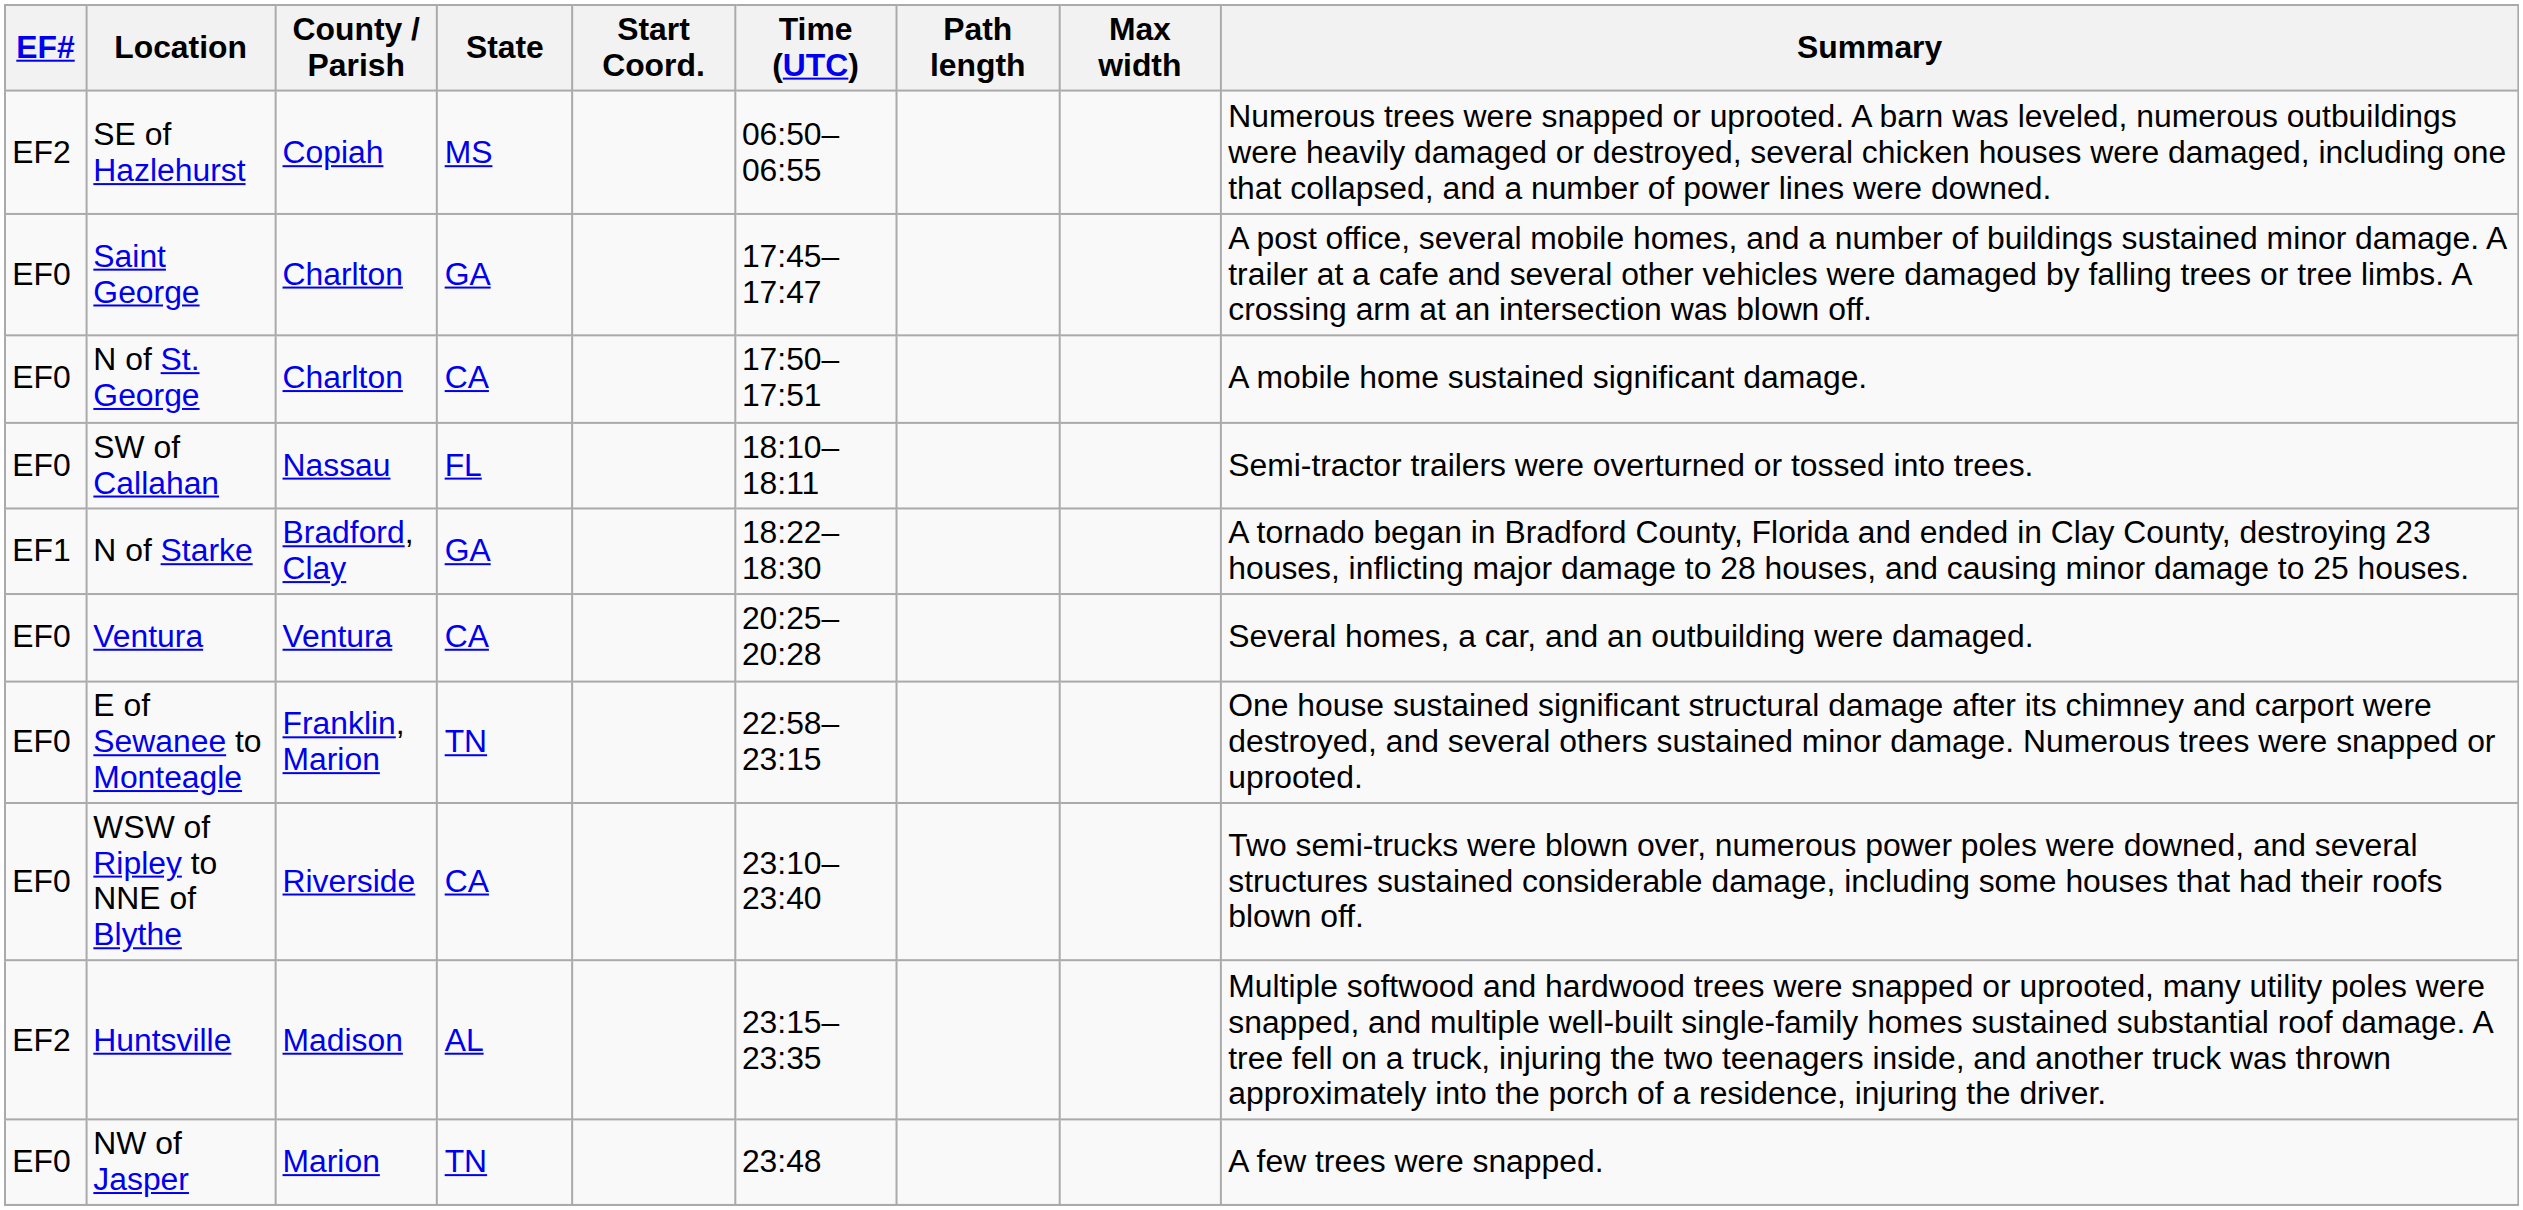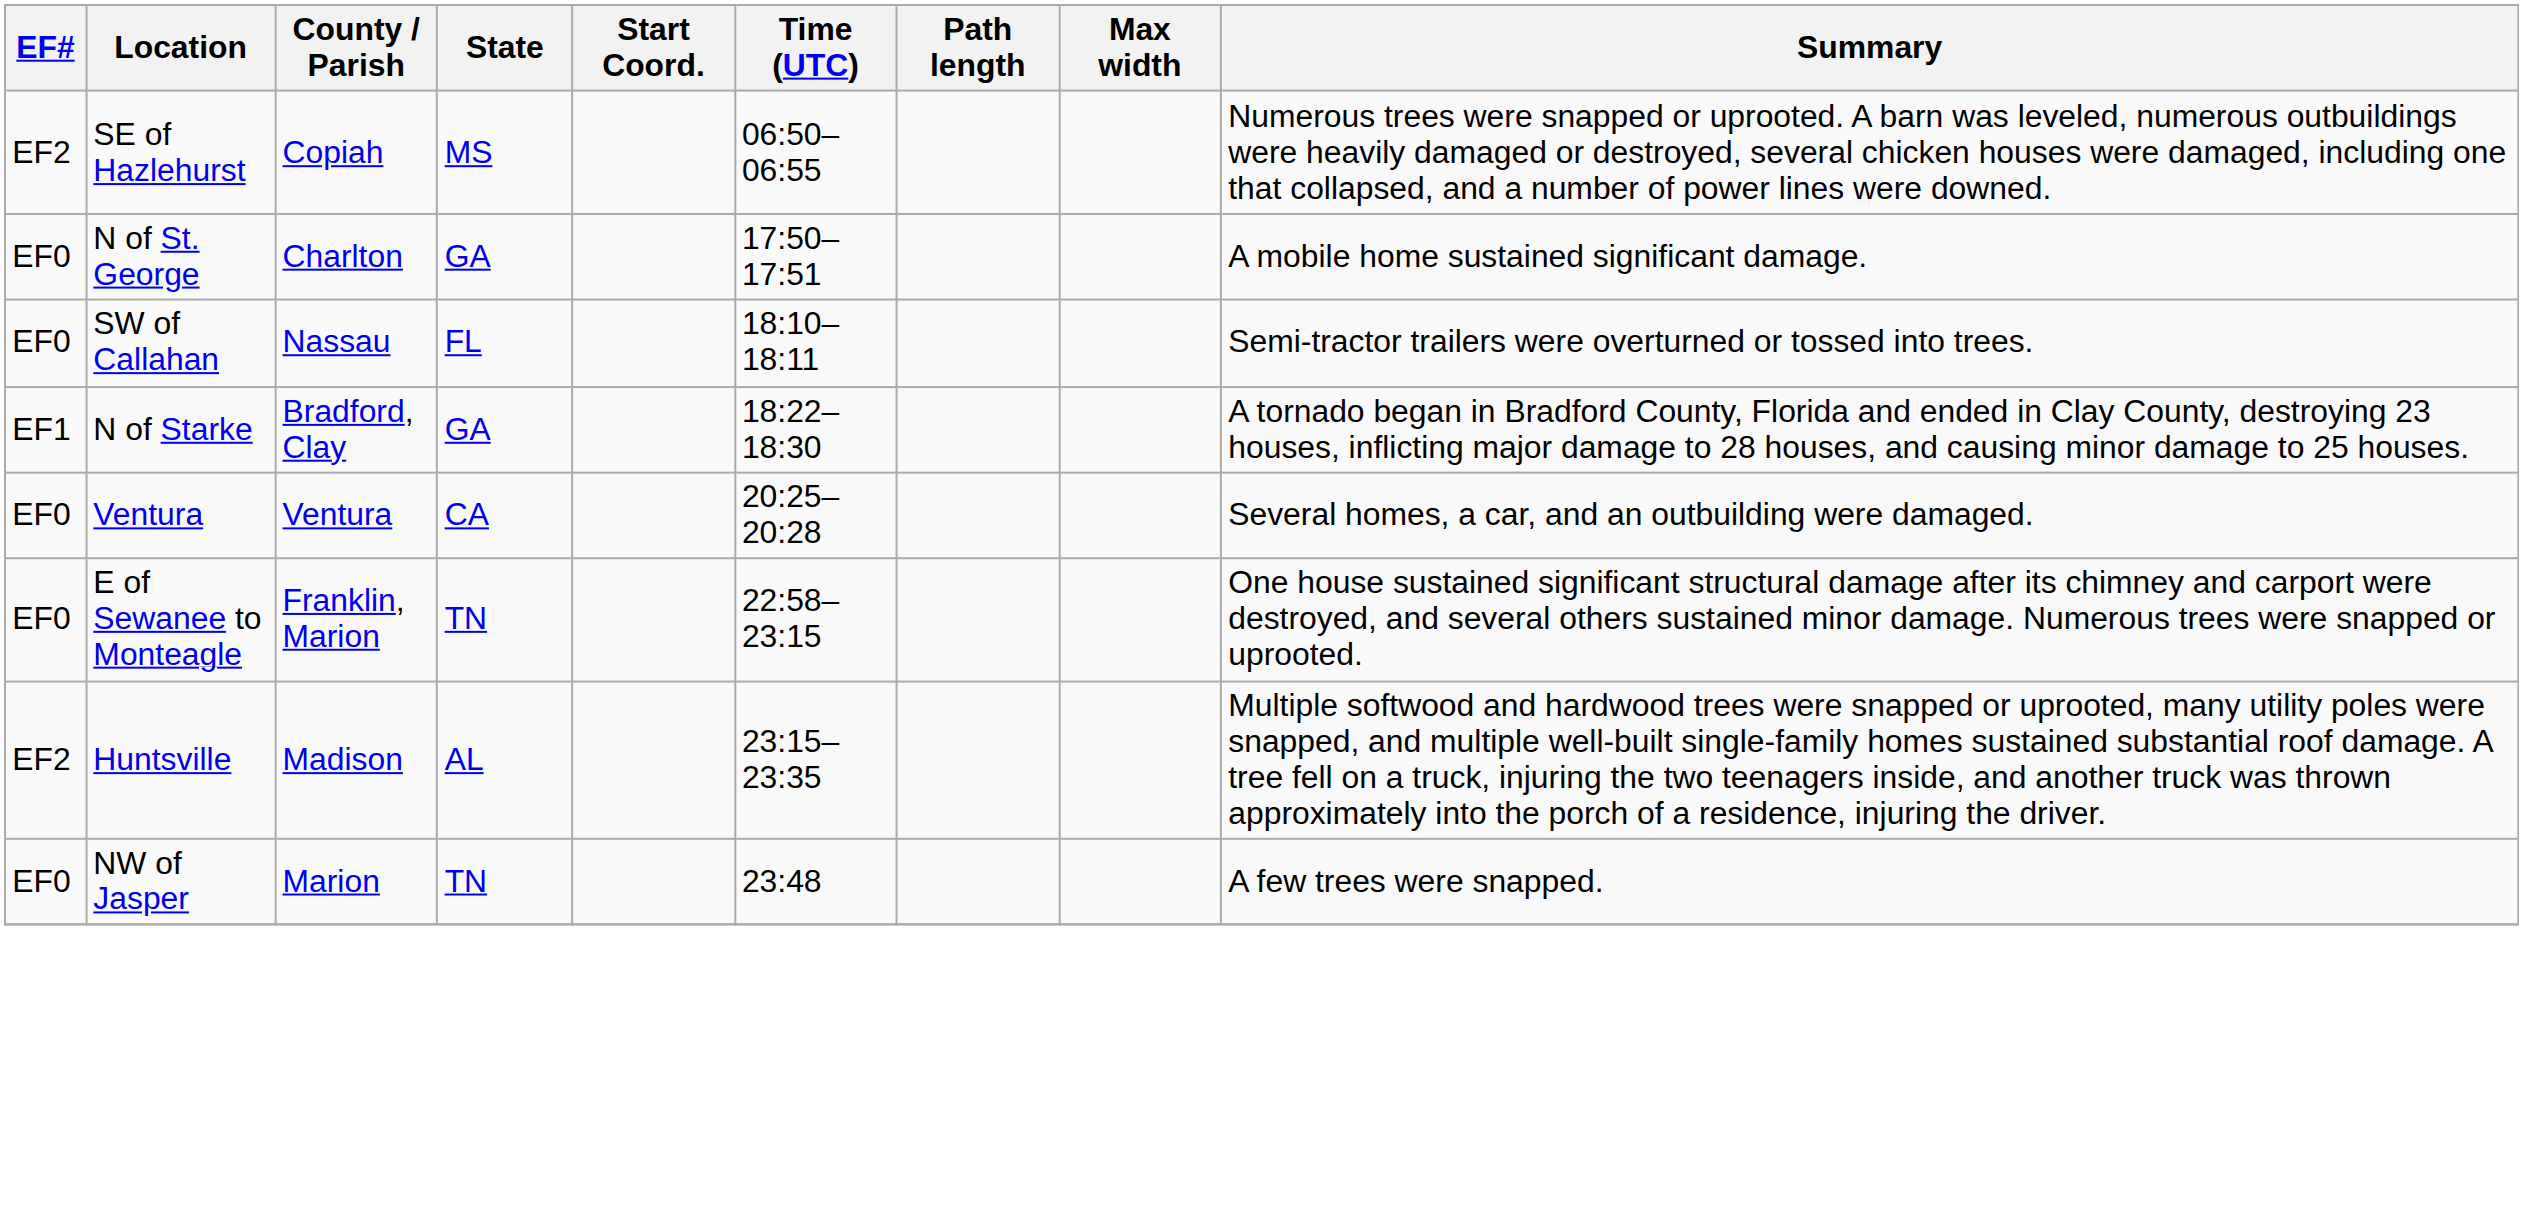- row: (146, 274)
(467, 378) CA -> (468, 256) GA
- row: (155, 881)
